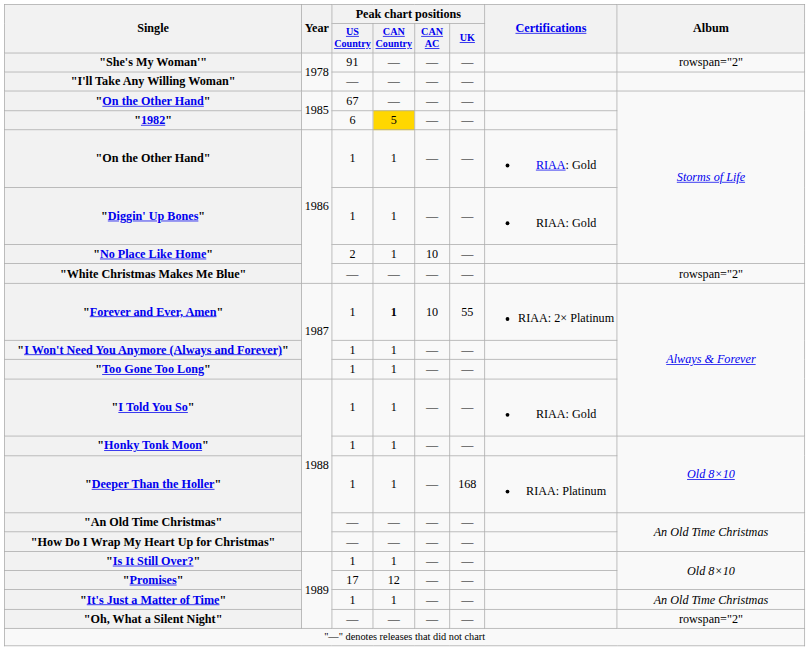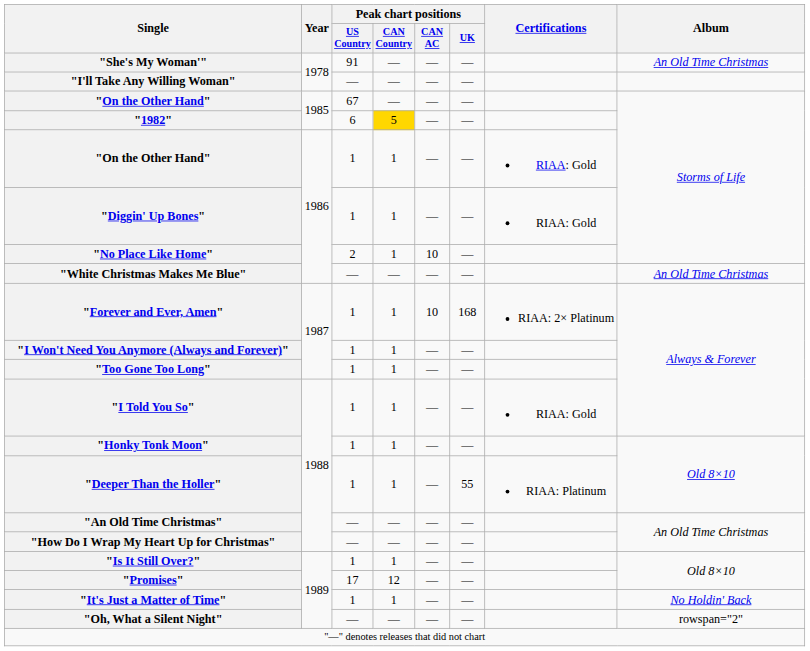(711, 62) rowspan="2" -> (711, 62) An Old Time Christmas
(711, 273) rowspan="2" -> (711, 273) An Old Time Christmas
(394, 311) bold -> (394, 311) normal
(467, 311) 55 -> (467, 311) 168
(467, 484) 168 -> (467, 484) 55
(711, 599) An Old Time Christmas -> (711, 599) No Holdin' Back
